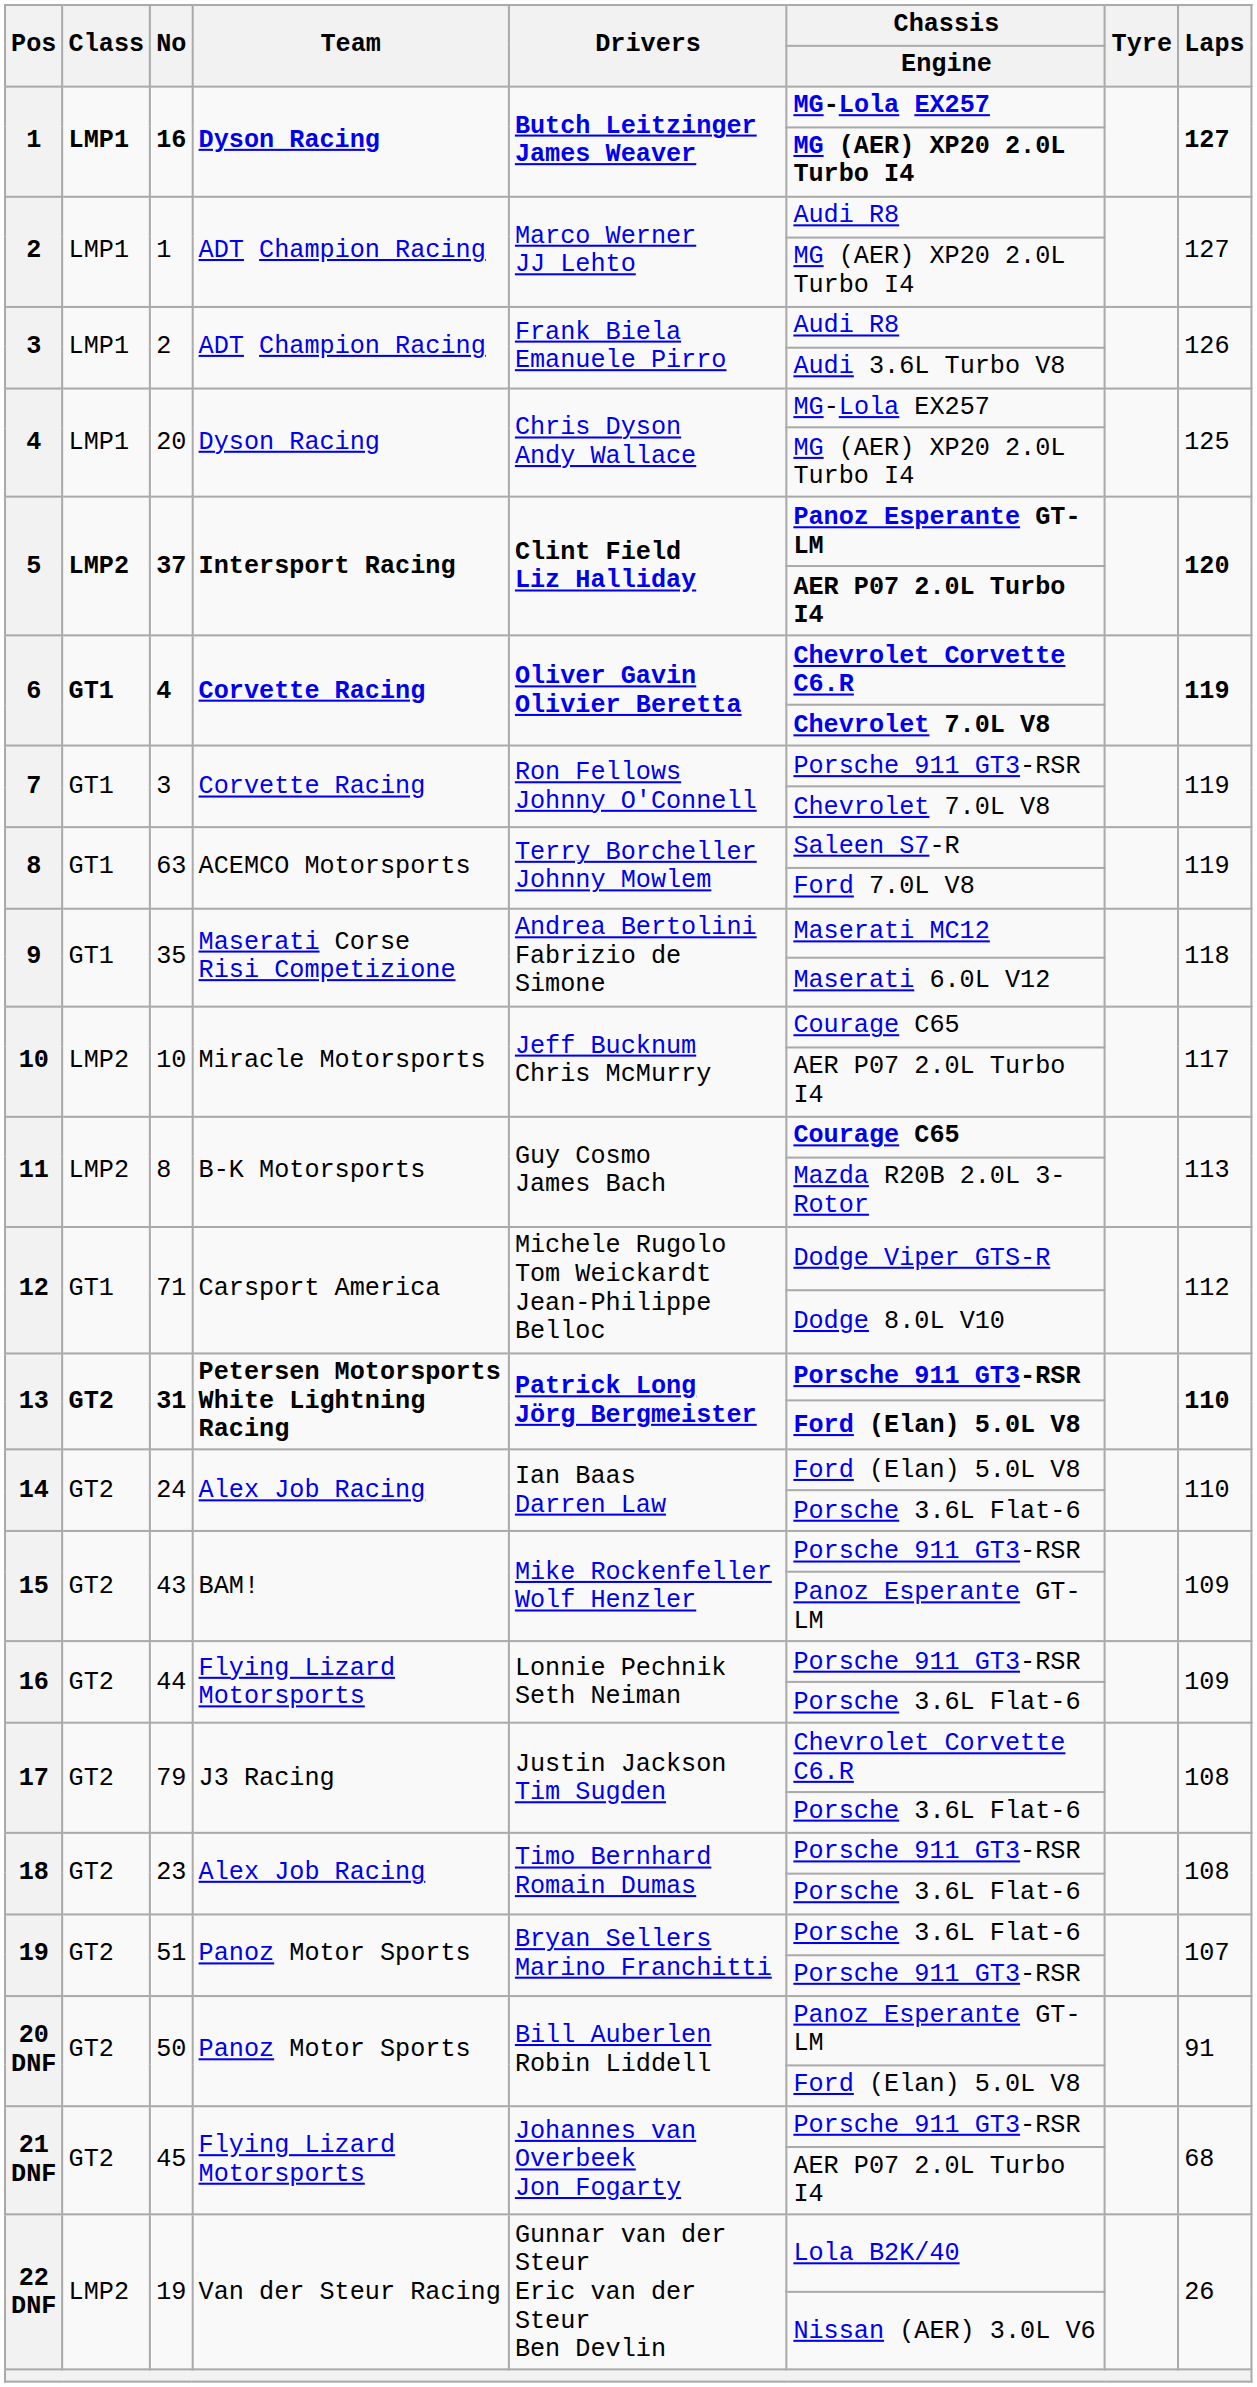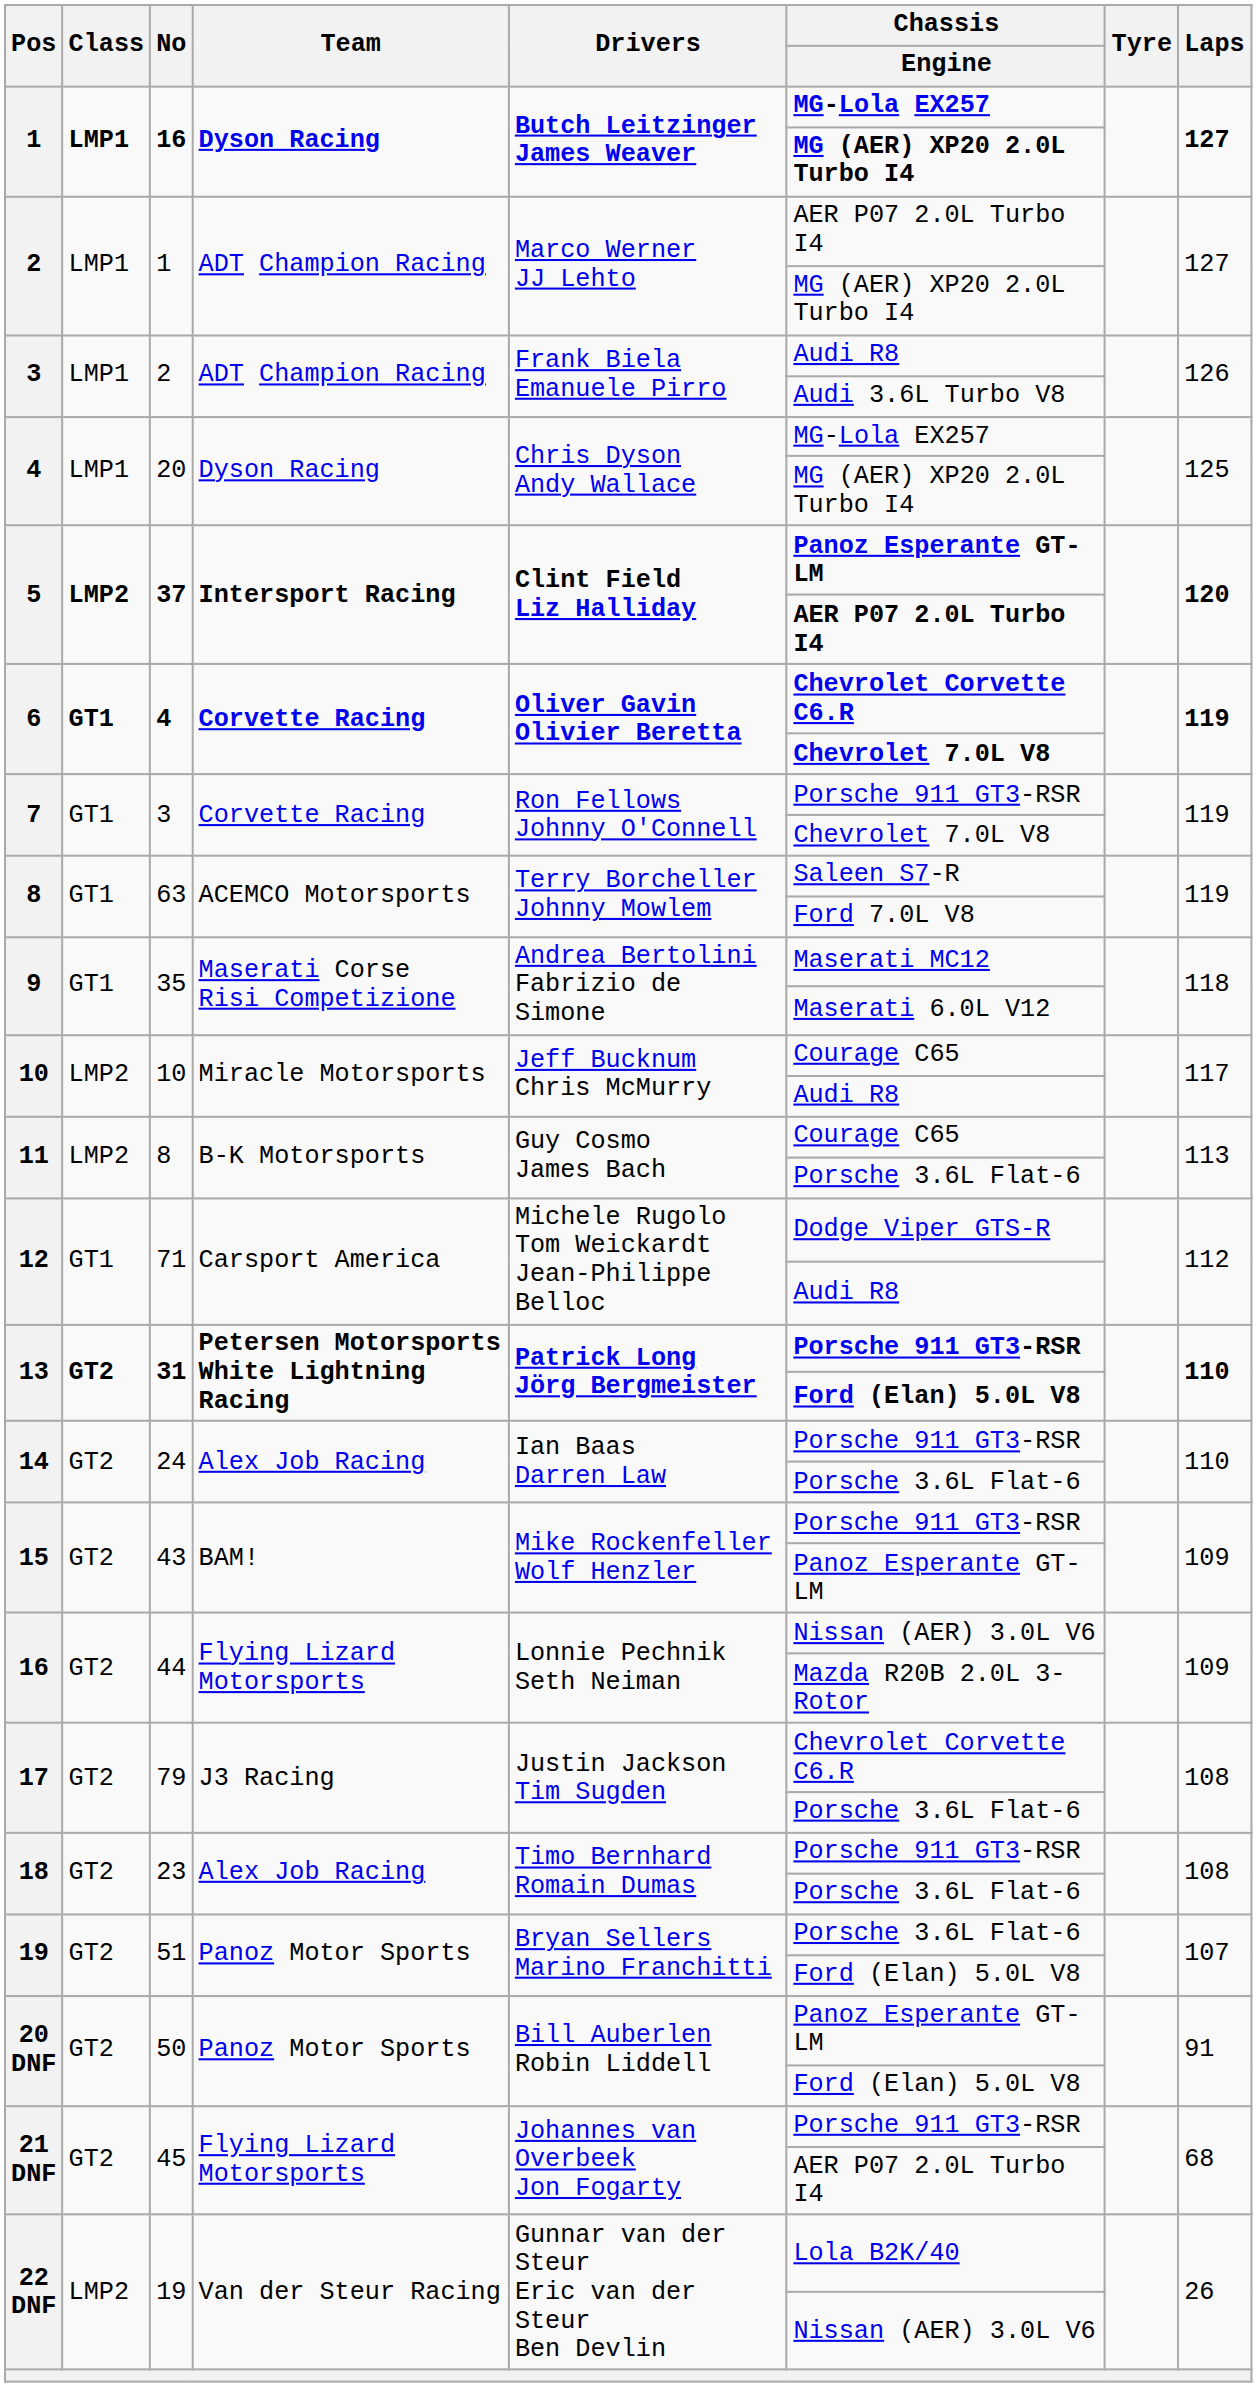(846, 217) Audi R8 -> (929, 231) AER P07 2.0L Turbo I4
(929, 1082) AER P07 2.0L Turbo I4 -> (846, 1096) Audi R8
(877, 1137) bold -> (877, 1137) normal
(929, 1192) Mazda R20B 2.0L 3-Rotor -> (937, 1178) Porsche 3.6L Flat-6
(899, 1321) Dodge 8.0L V10 -> (846, 1293) Audi R8
(937, 1471) Ford (Elan) 5.0L V8 -> (937, 1442) Porsche 911 GT3-RSR
(937, 1662) Porsche 911 GT3-RSR -> (945, 1634) Nissan (AER) 3.0L V6
(937, 1703) Porsche 3.6L Flat-6 -> (929, 1689) Mazda R20B 2.0L 3-Rotor
(937, 1975) Porsche 911 GT3-RSR -> (937, 1975) Ford (Elan) 5.0L V8
